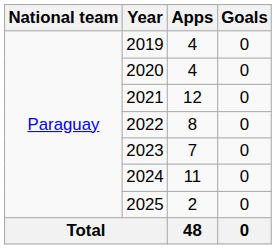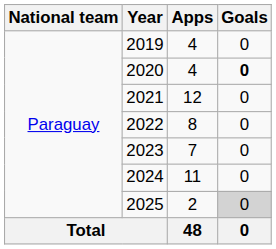(245, 71) normal -> (245, 71) bold
(245, 204) no background -> (245, 204) lightgrey background
